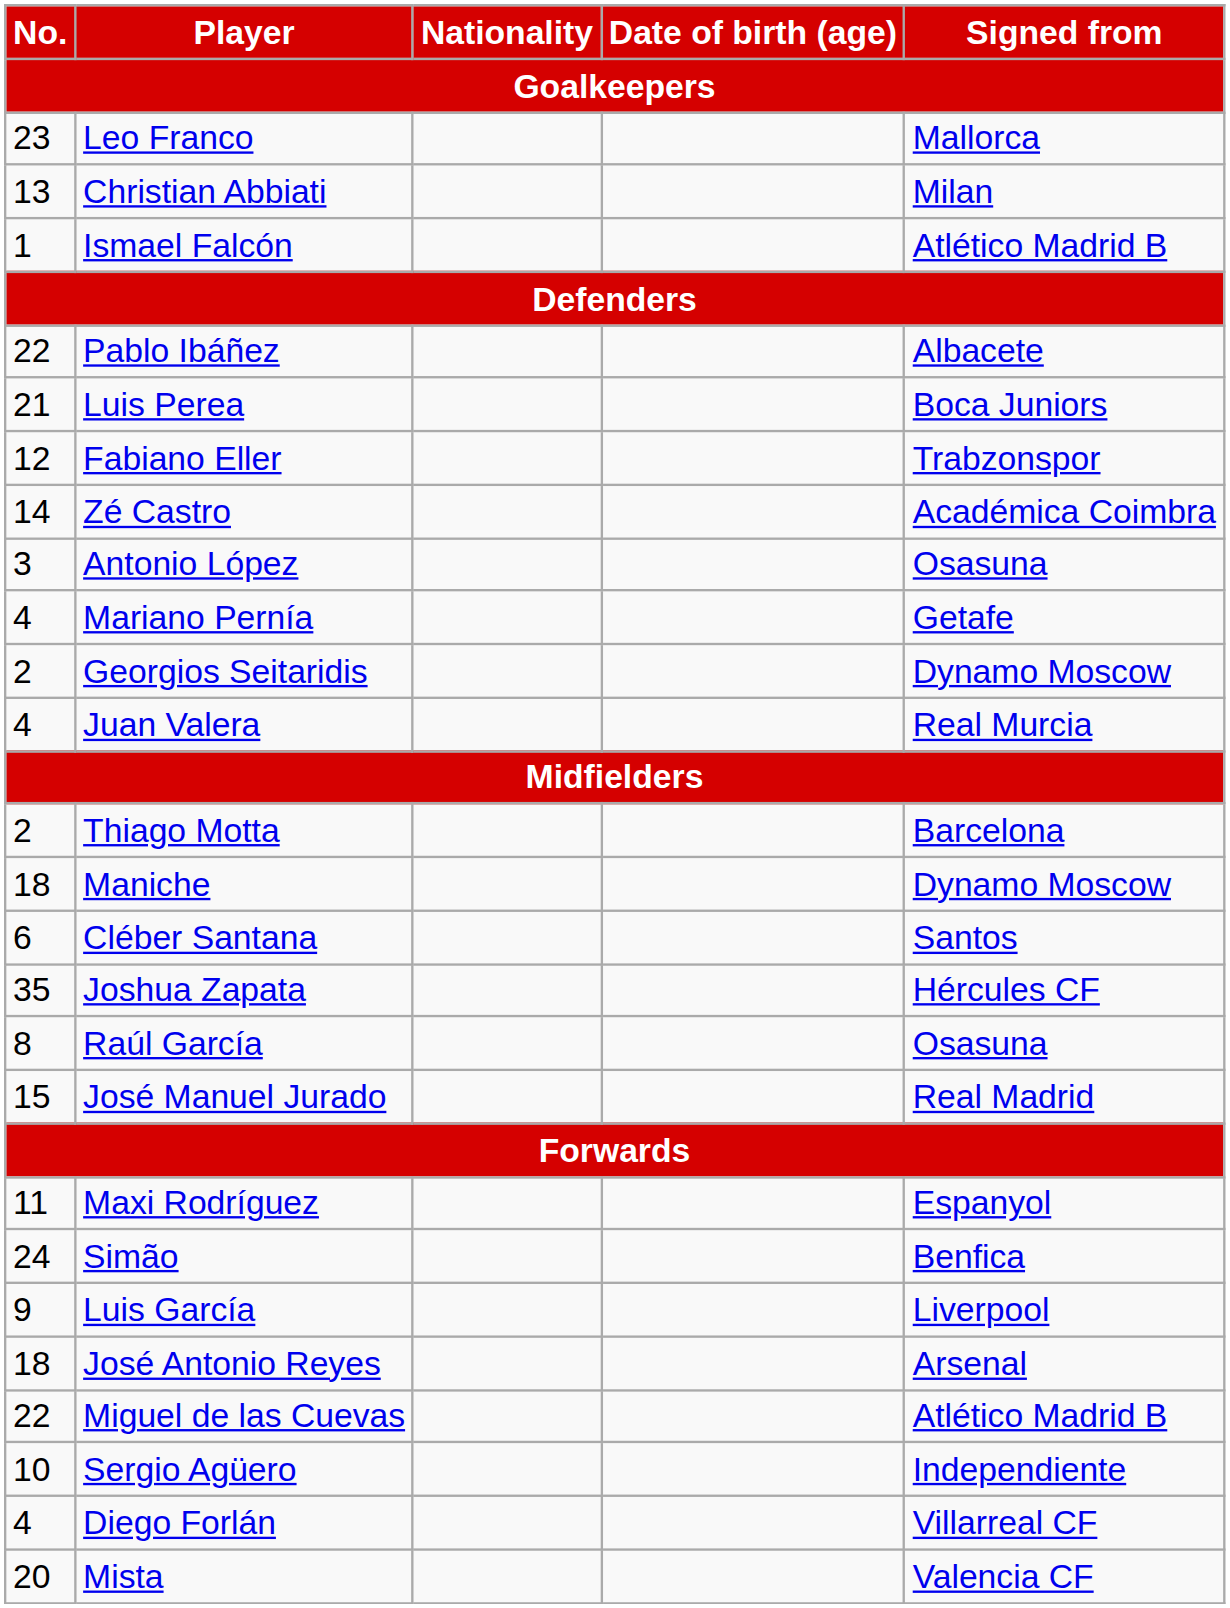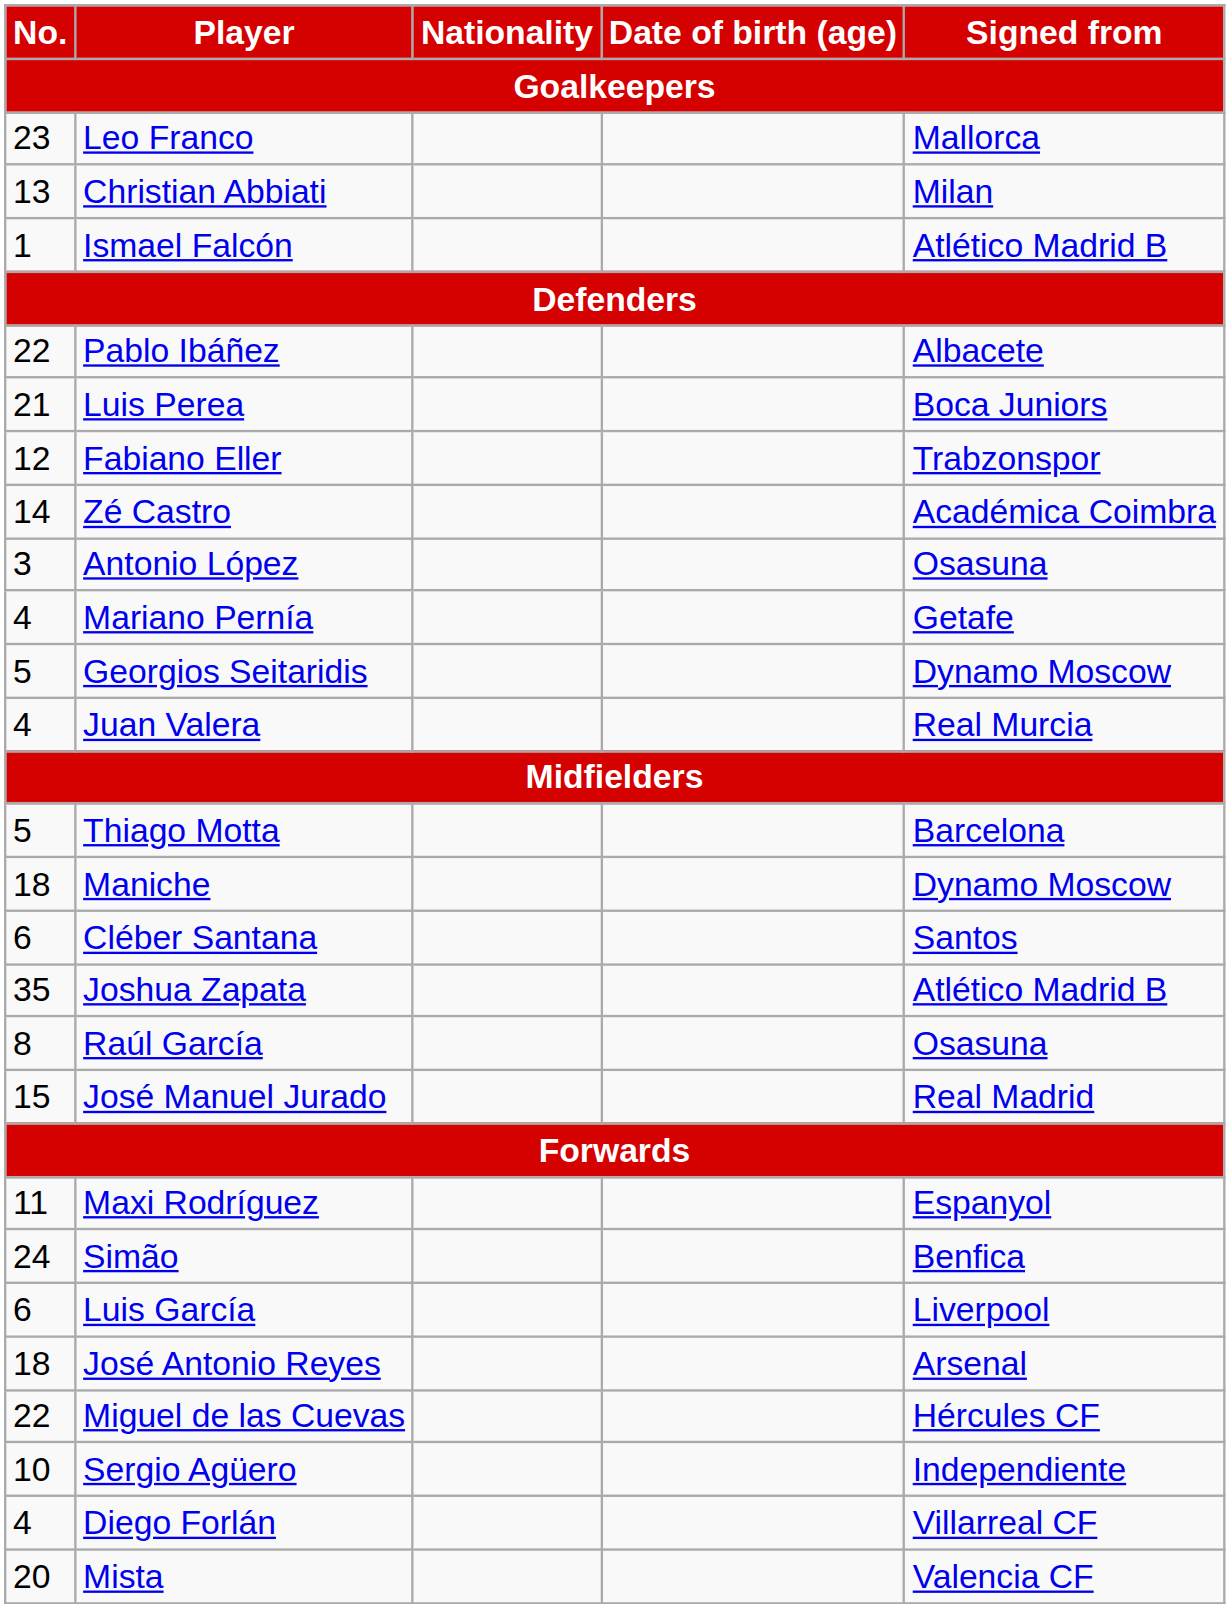(22, 671) 2 -> (22, 671) 5
(22, 831) 2 -> (22, 831) 5
(1006, 990) Hércules CF -> (1040, 990) Atlético Madrid B
(22, 1310) 9 -> (22, 1310) 6
(1040, 1416) Atlético Madrid B -> (1006, 1416) Hércules CF
